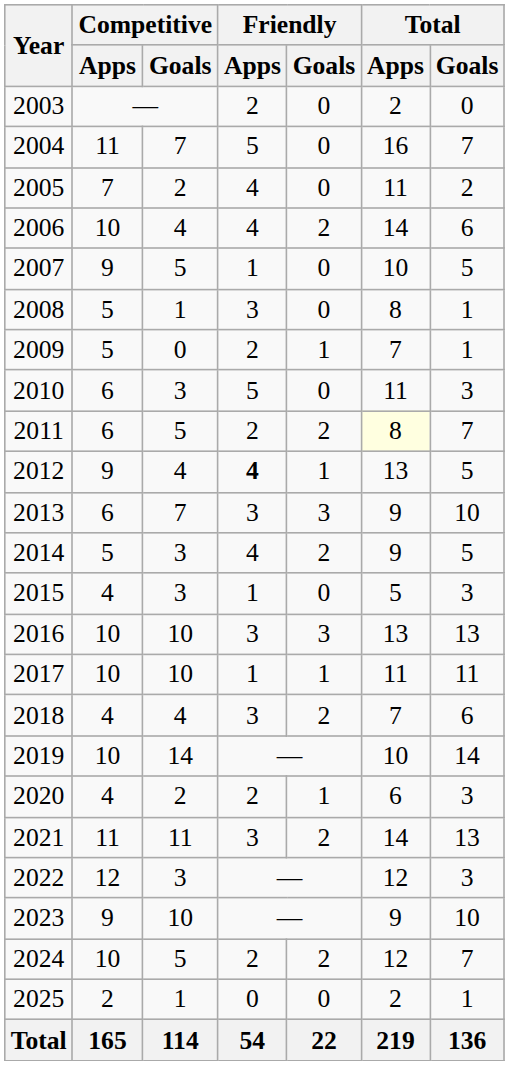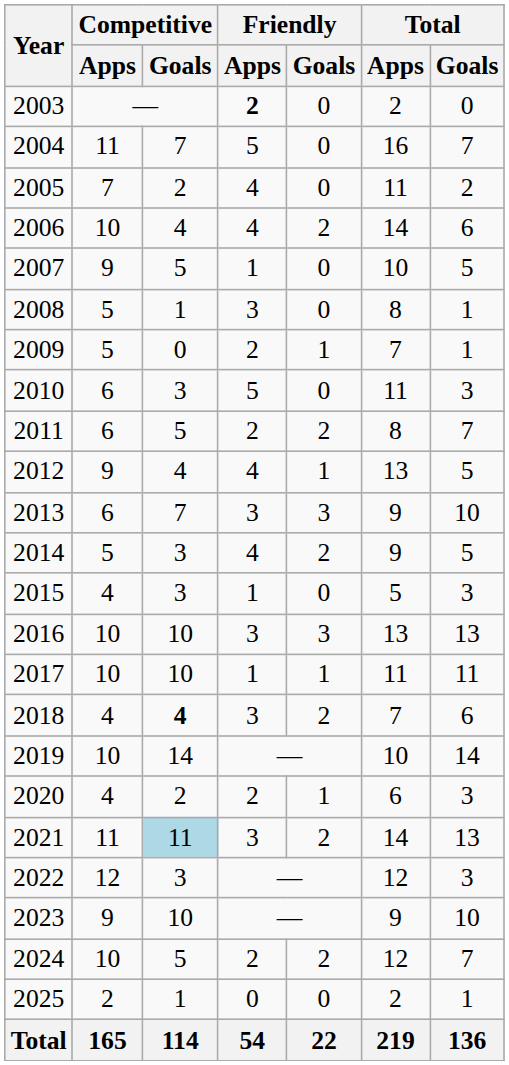(252, 106) normal -> (252, 106) bold
(396, 430) lightyellow background -> (396, 430) no background
(252, 471) bold -> (252, 471) normal
(180, 715) normal -> (180, 715) bold
(180, 836) no background -> (180, 836) lightblue background
